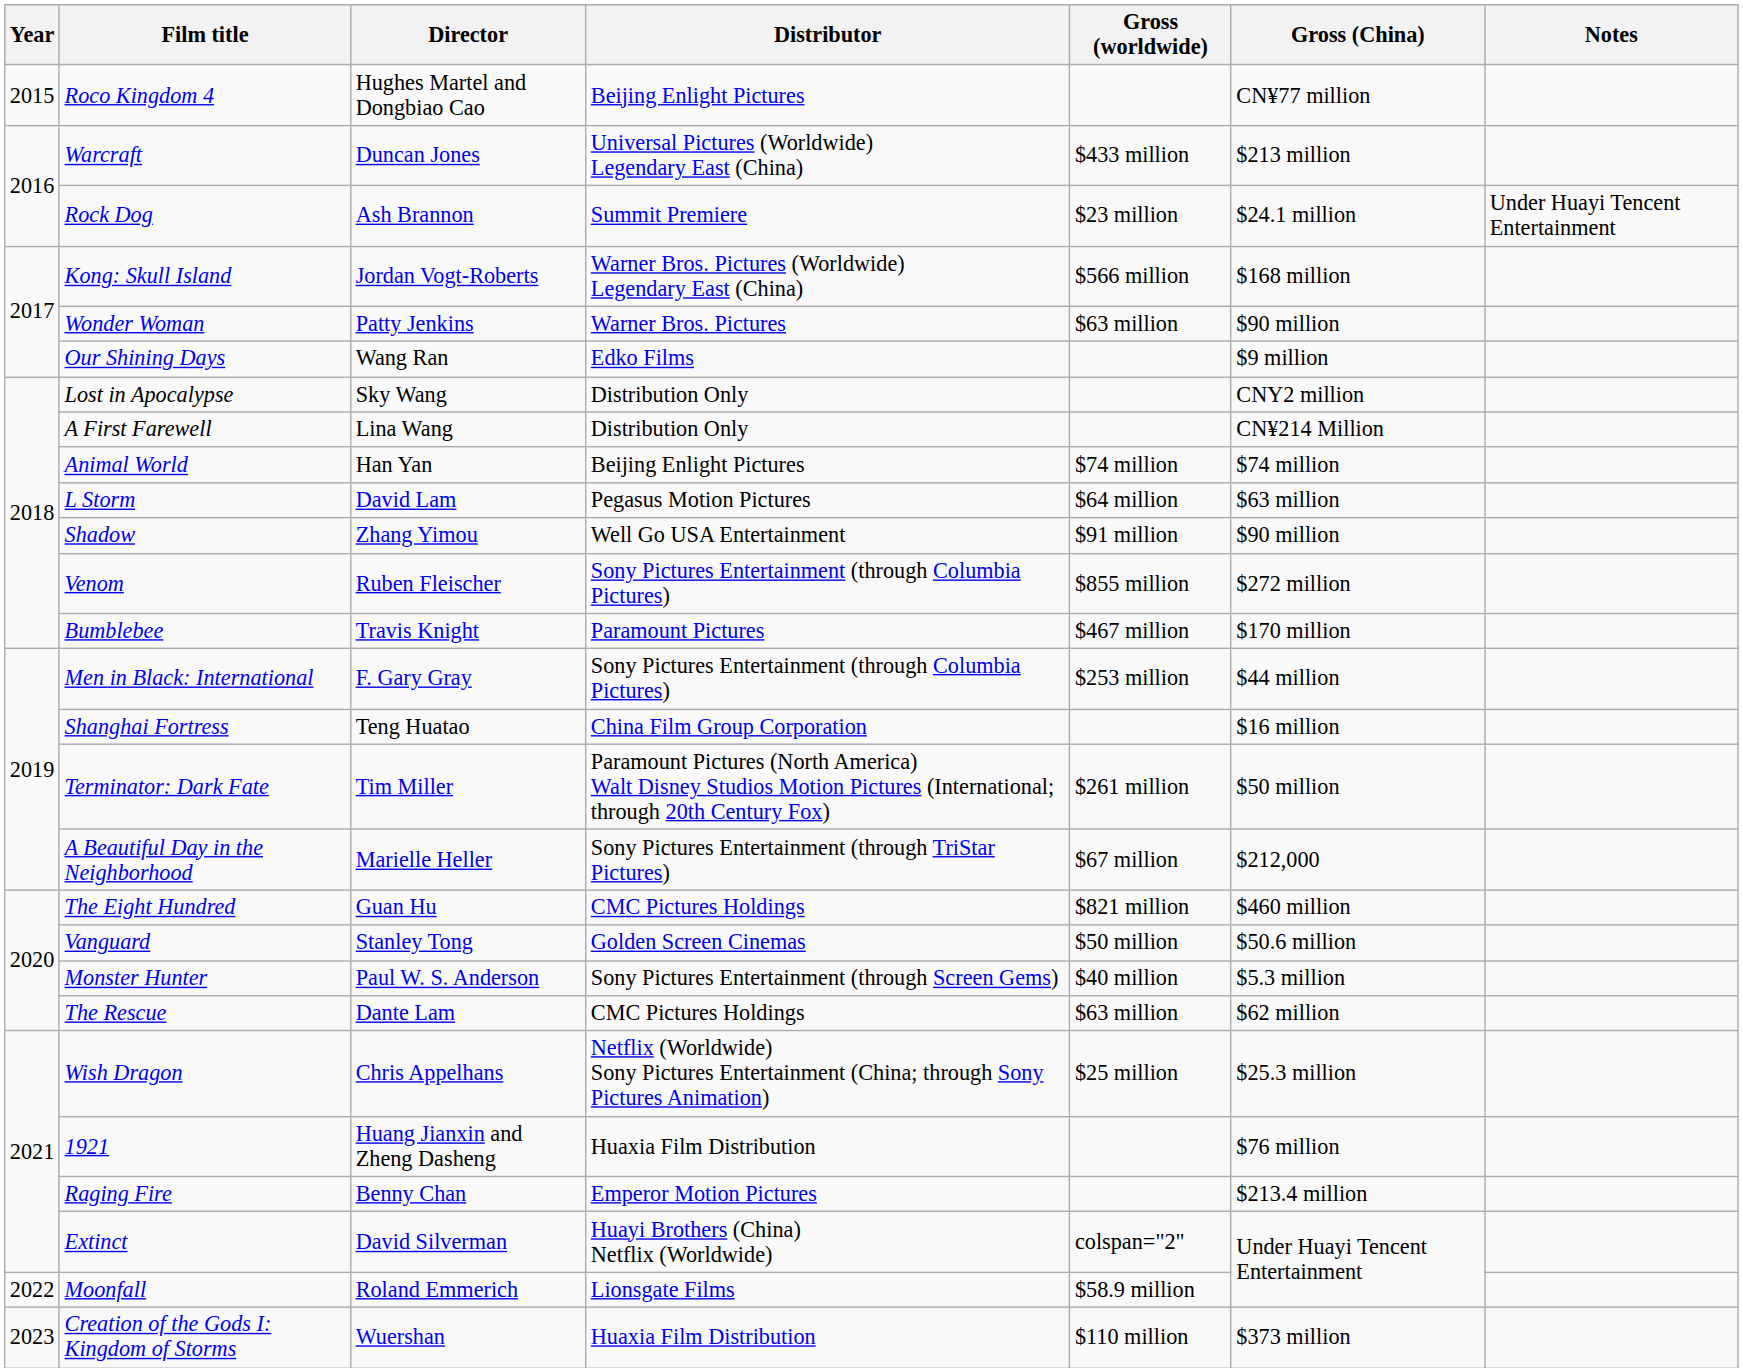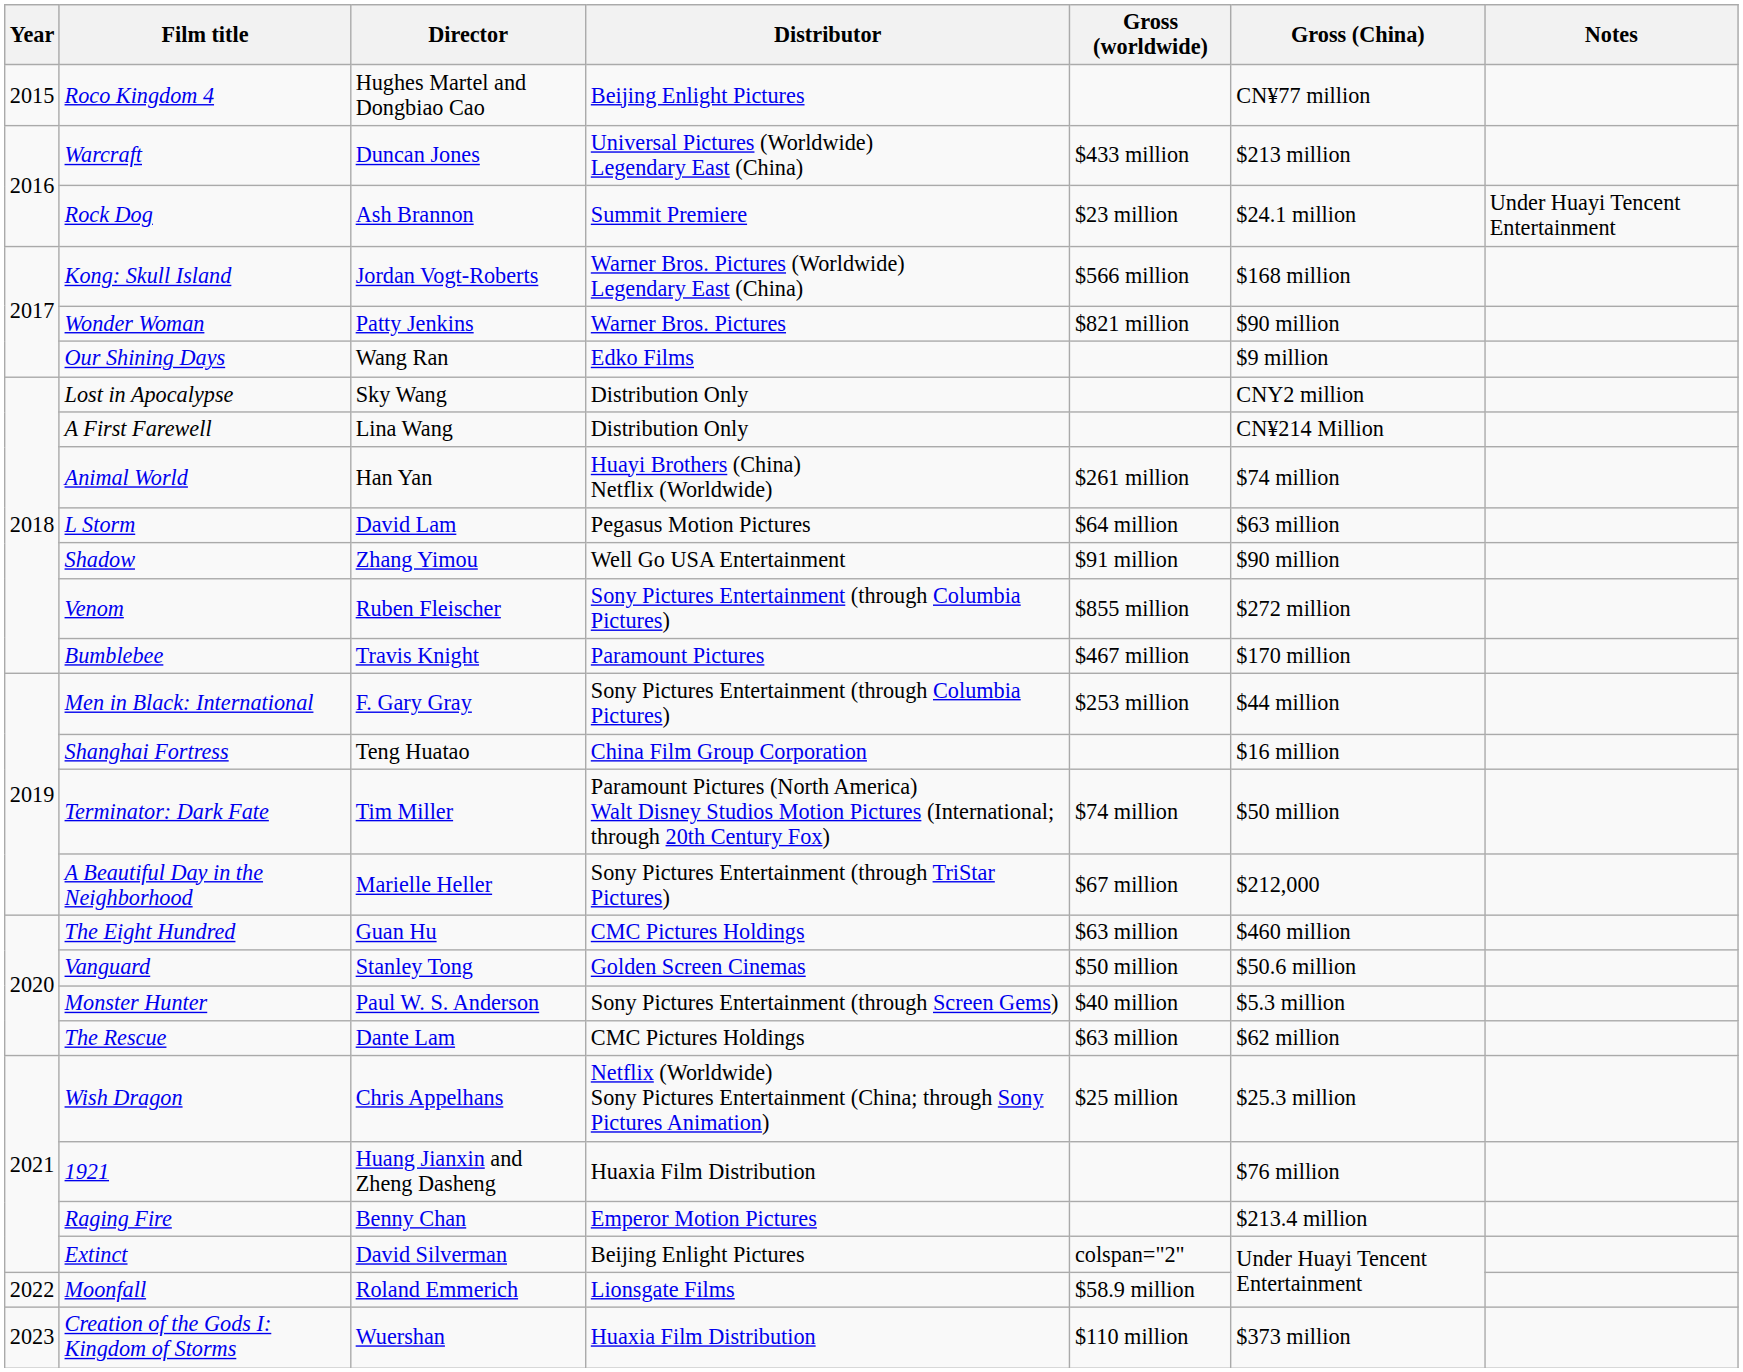(1127, 323) $63 million -> (1132, 323) $821 million
(698, 464) Beijing Enlight Pictures -> (696, 477) Huayi Brothers (China) Netflix (Worldwide)
(1127, 464) $74 million -> (1132, 477) $261 million
(1132, 786) $261 million -> (1127, 811) $74 million
(1132, 907) $821 million -> (1127, 932) $63 million
(696, 1241) Huayi Brothers (China) Netflix (Worldwide) -> (698, 1254) Beijing Enlight Pictures
